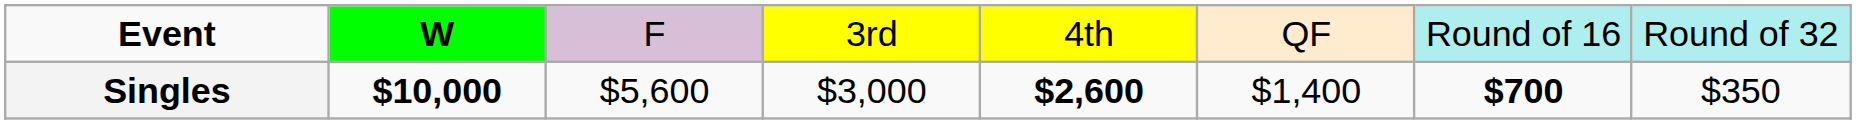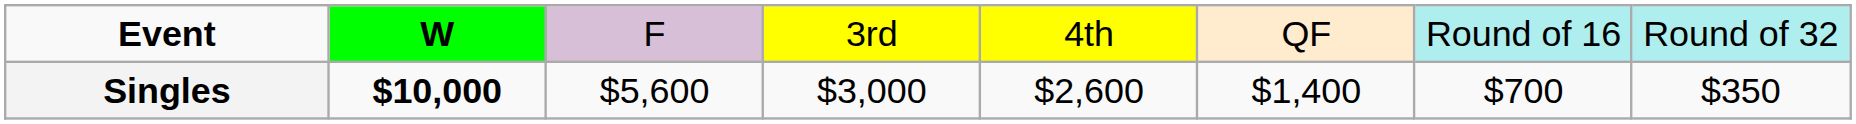(1089, 91) bold -> (1089, 91) normal
(1524, 91) bold -> (1524, 91) normal
